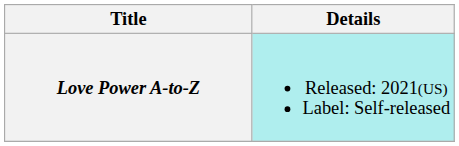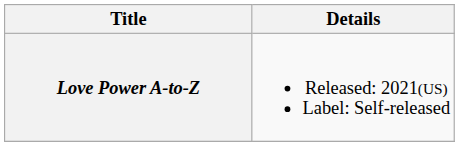(353, 98) paleturquoise background -> (353, 98) no background
